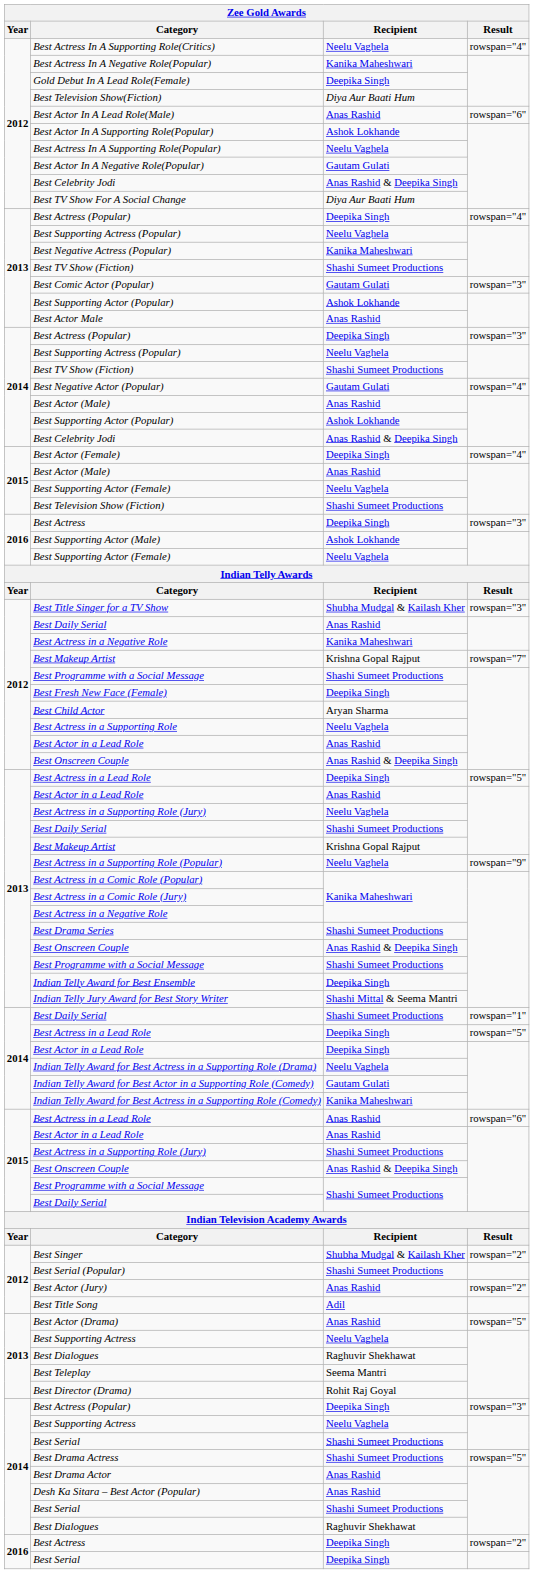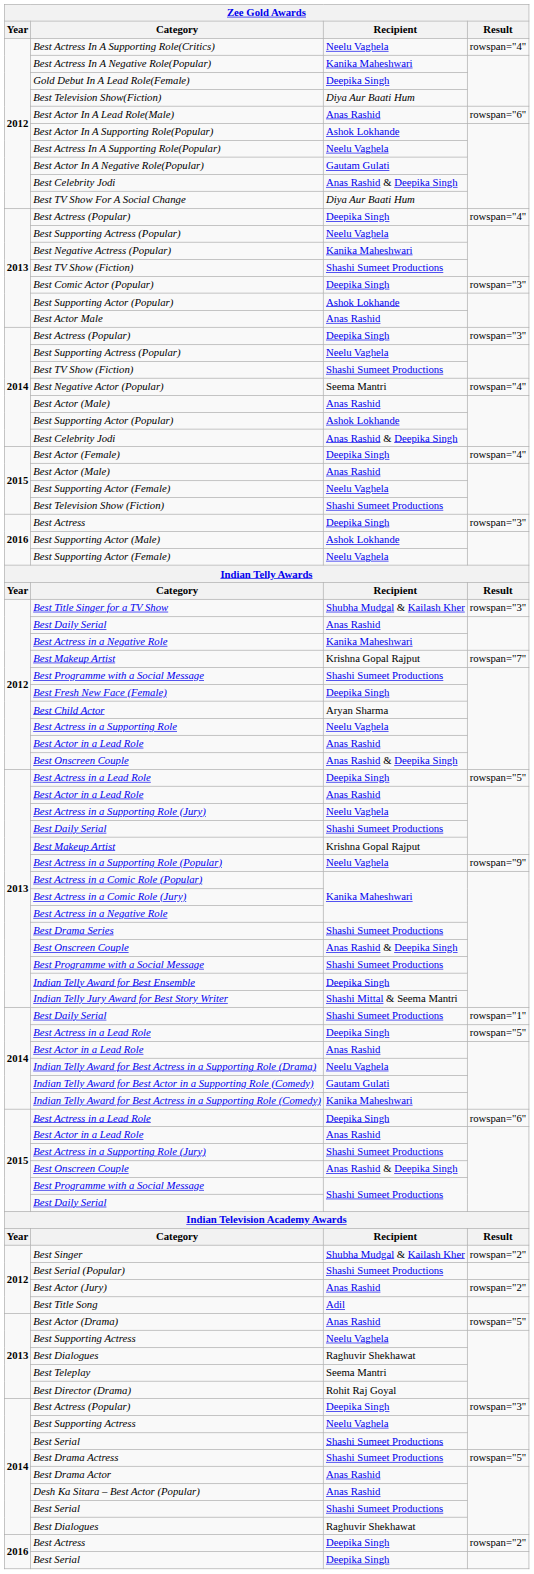(358, 285) Gautam Gulati -> (358, 285) Deepika Singh
(358, 387) Gautam Gulati -> (356, 387) Seema Mantri
(358, 1050) Deepika Singh -> (353, 1050) Anas Rashid
(353, 1118) Anas Rashid -> (358, 1118) Deepika Singh
